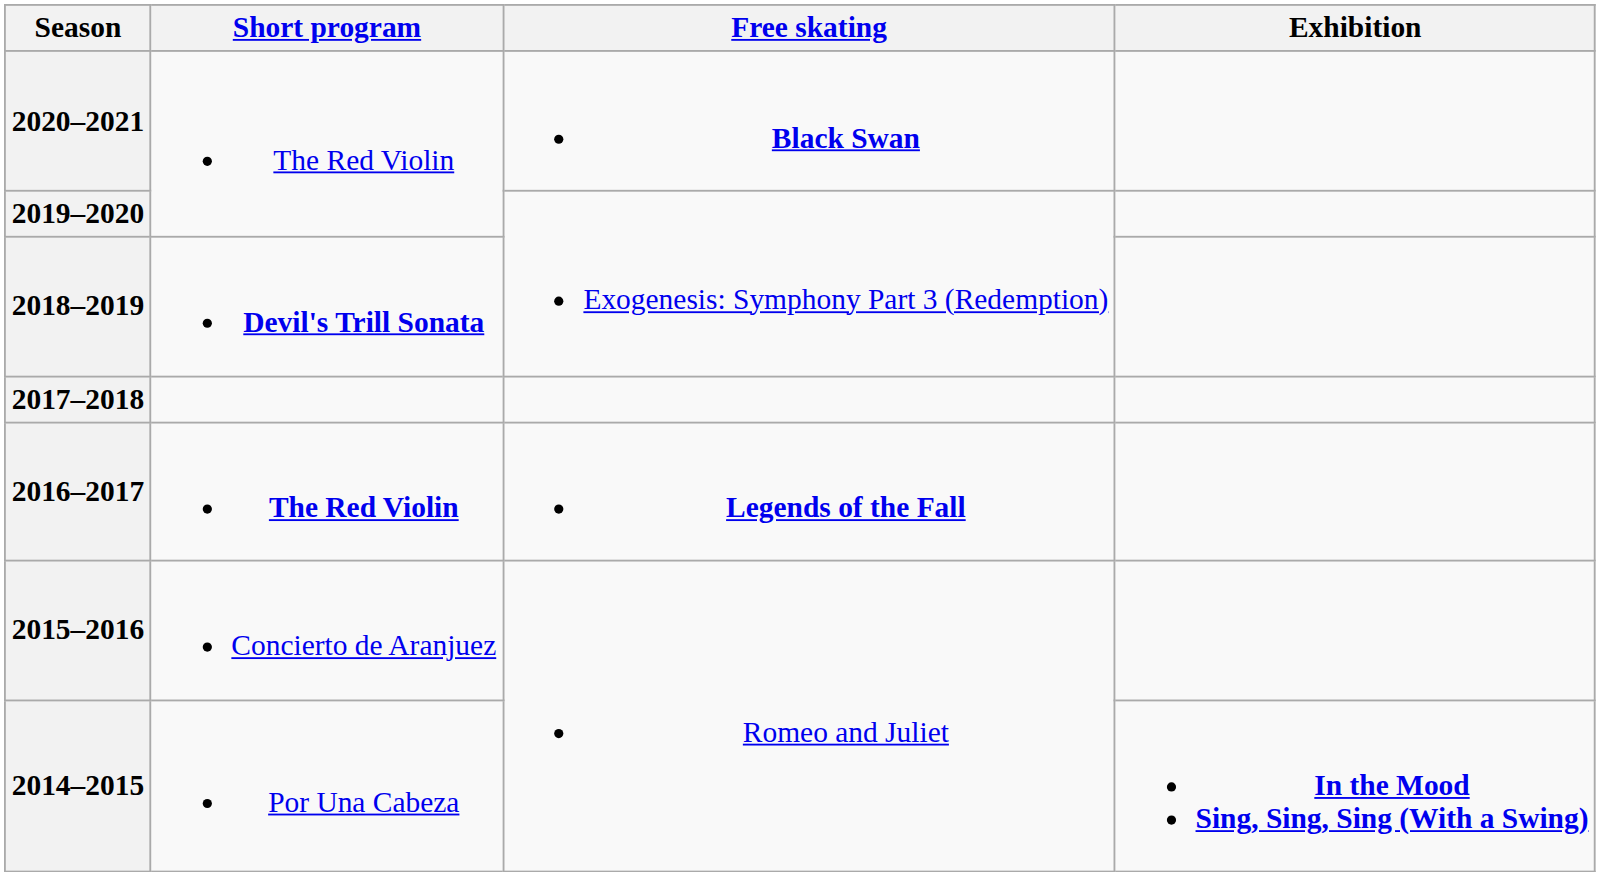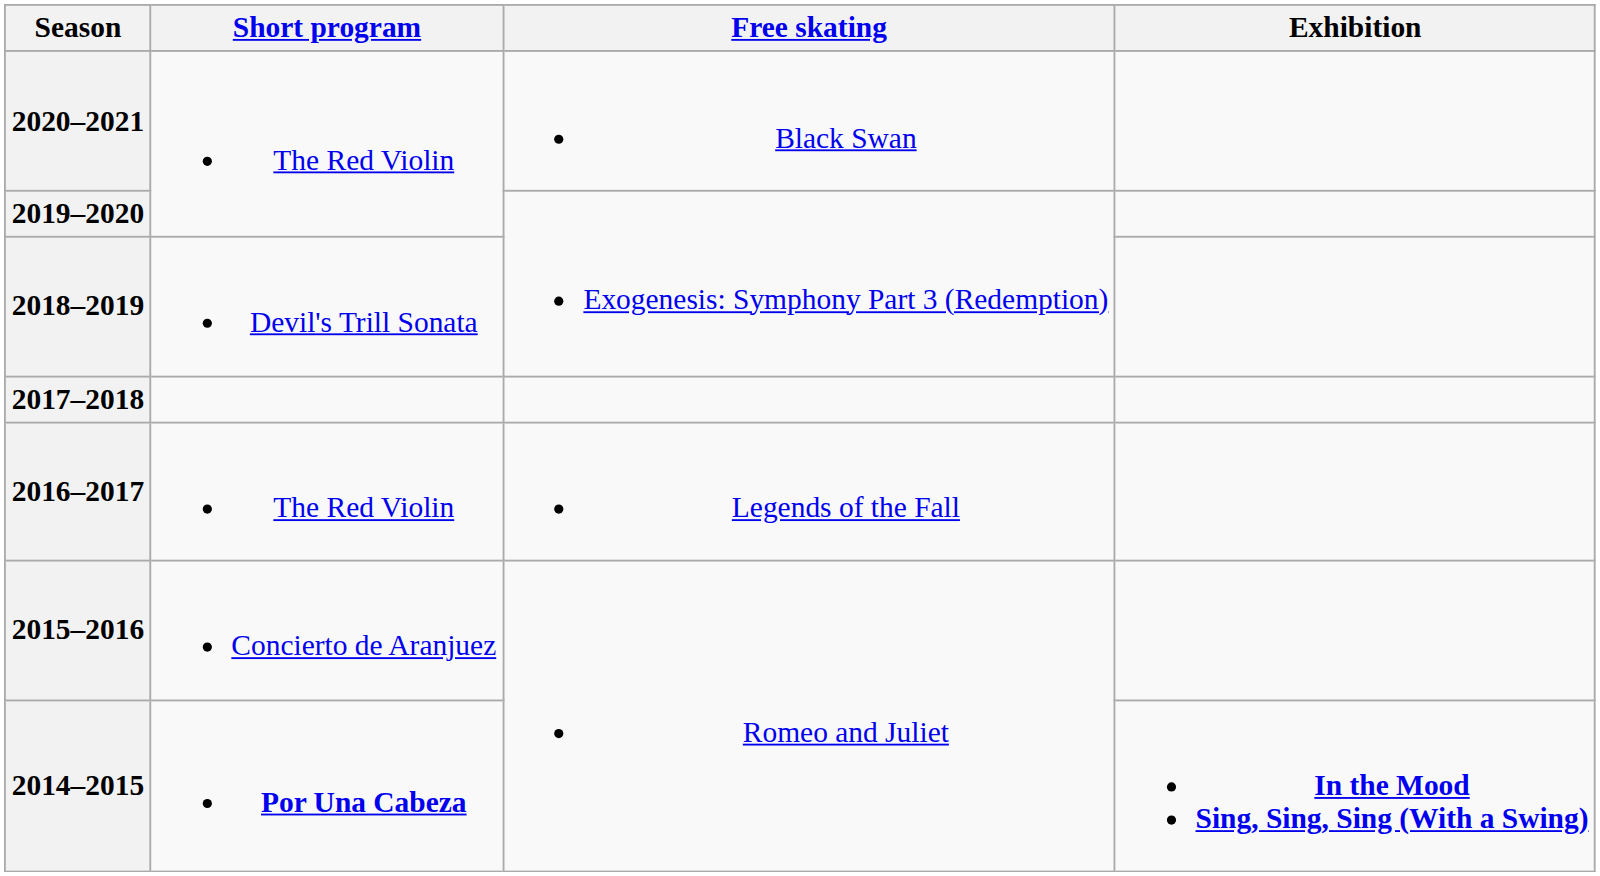(809, 138) bold -> (809, 138) normal
(327, 323) bold -> (327, 323) normal
(327, 508) bold -> (327, 508) normal
(809, 508) bold -> (809, 508) normal
(327, 802) normal -> (327, 802) bold
